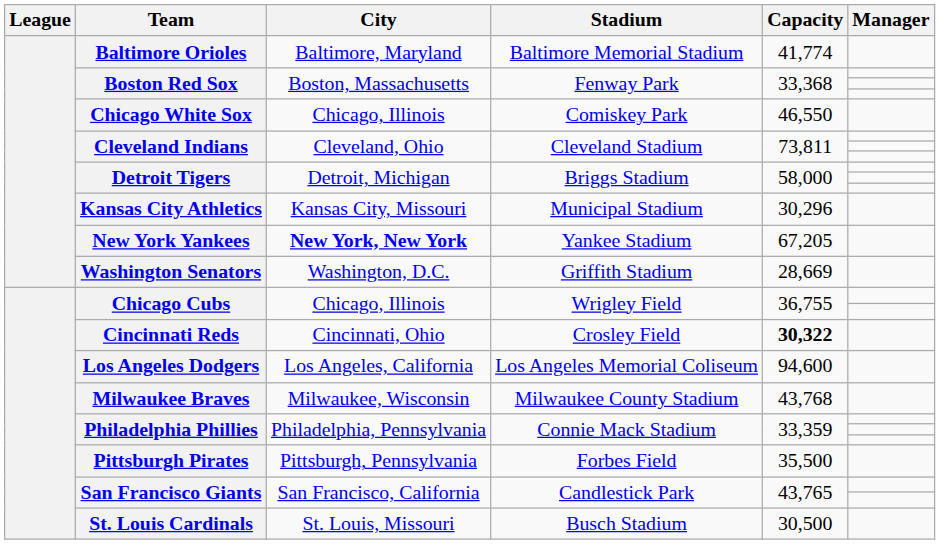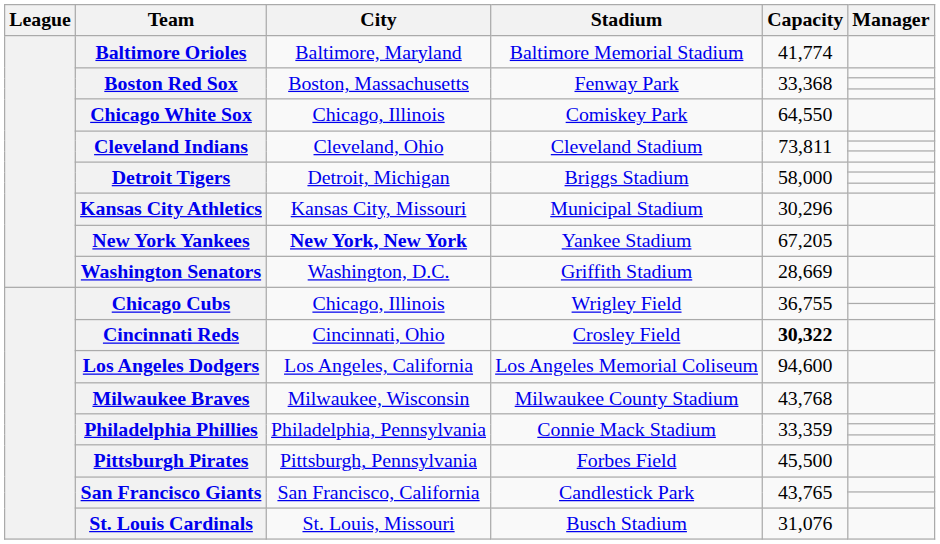(805, 114) 46,550 -> (805, 114) 64,550
(805, 460) 35,500 -> (805, 460) 45,500
(805, 523) 30,500 -> (805, 523) 31,076
